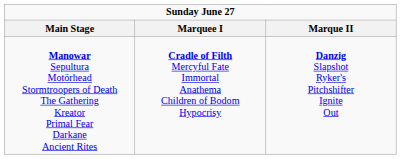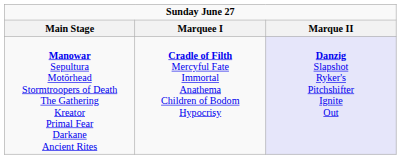(331, 84) no background -> (331, 84) lavender background
